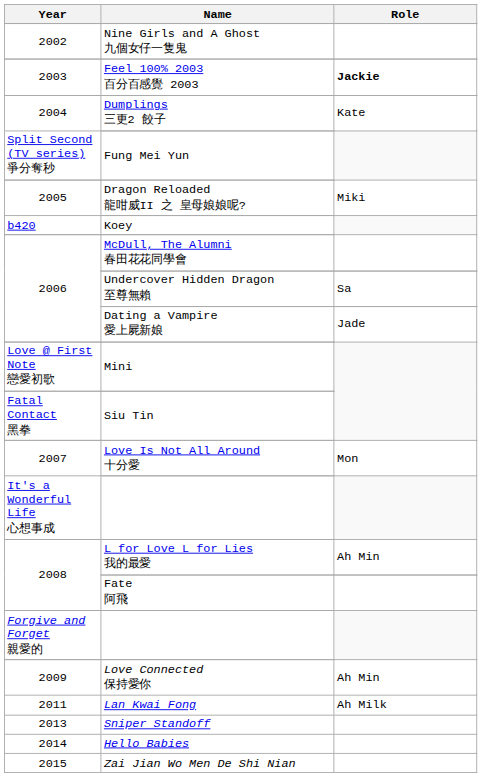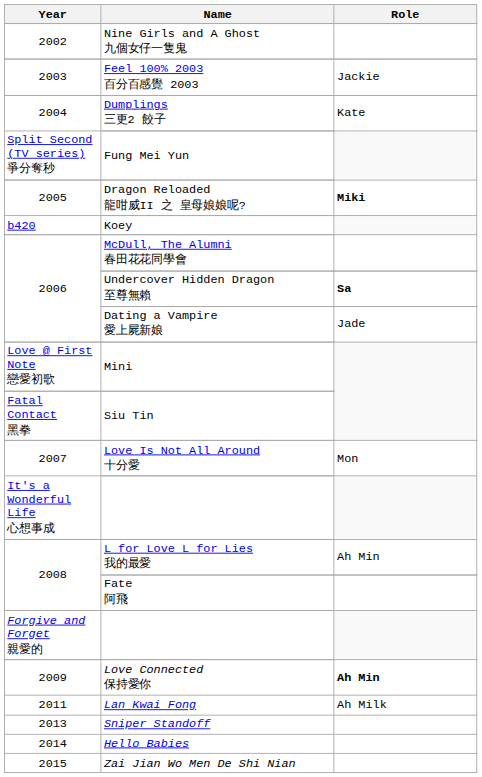(358, 77) bold -> (358, 77) normal
(351, 198) normal -> (351, 198) bold
(344, 288) normal -> (344, 288) bold
(358, 678) normal -> (358, 678) bold
